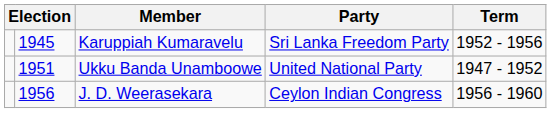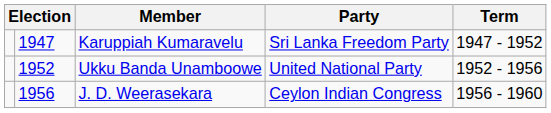(36, 42) 1945 -> (36, 42) 1947
(499, 42) 1952 - 1956 -> (499, 42) 1947 - 1952
(36, 68) 1951 -> (36, 68) 1952
(499, 68) 1947 - 1952 -> (499, 68) 1952 - 1956
